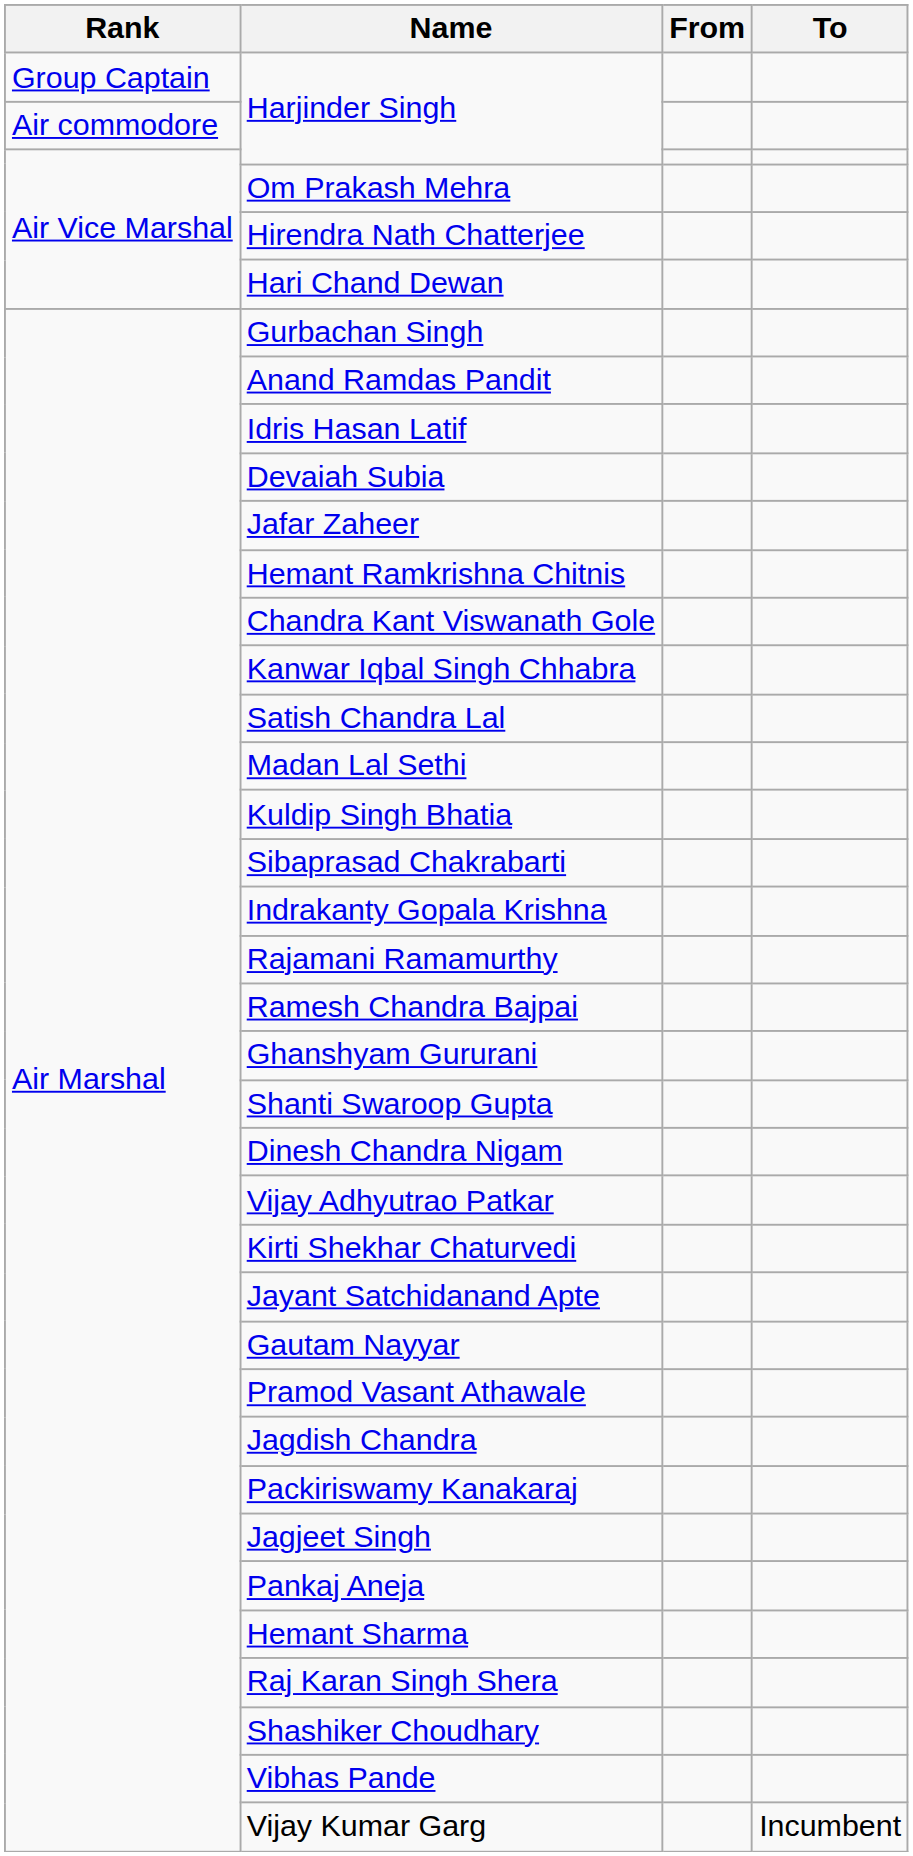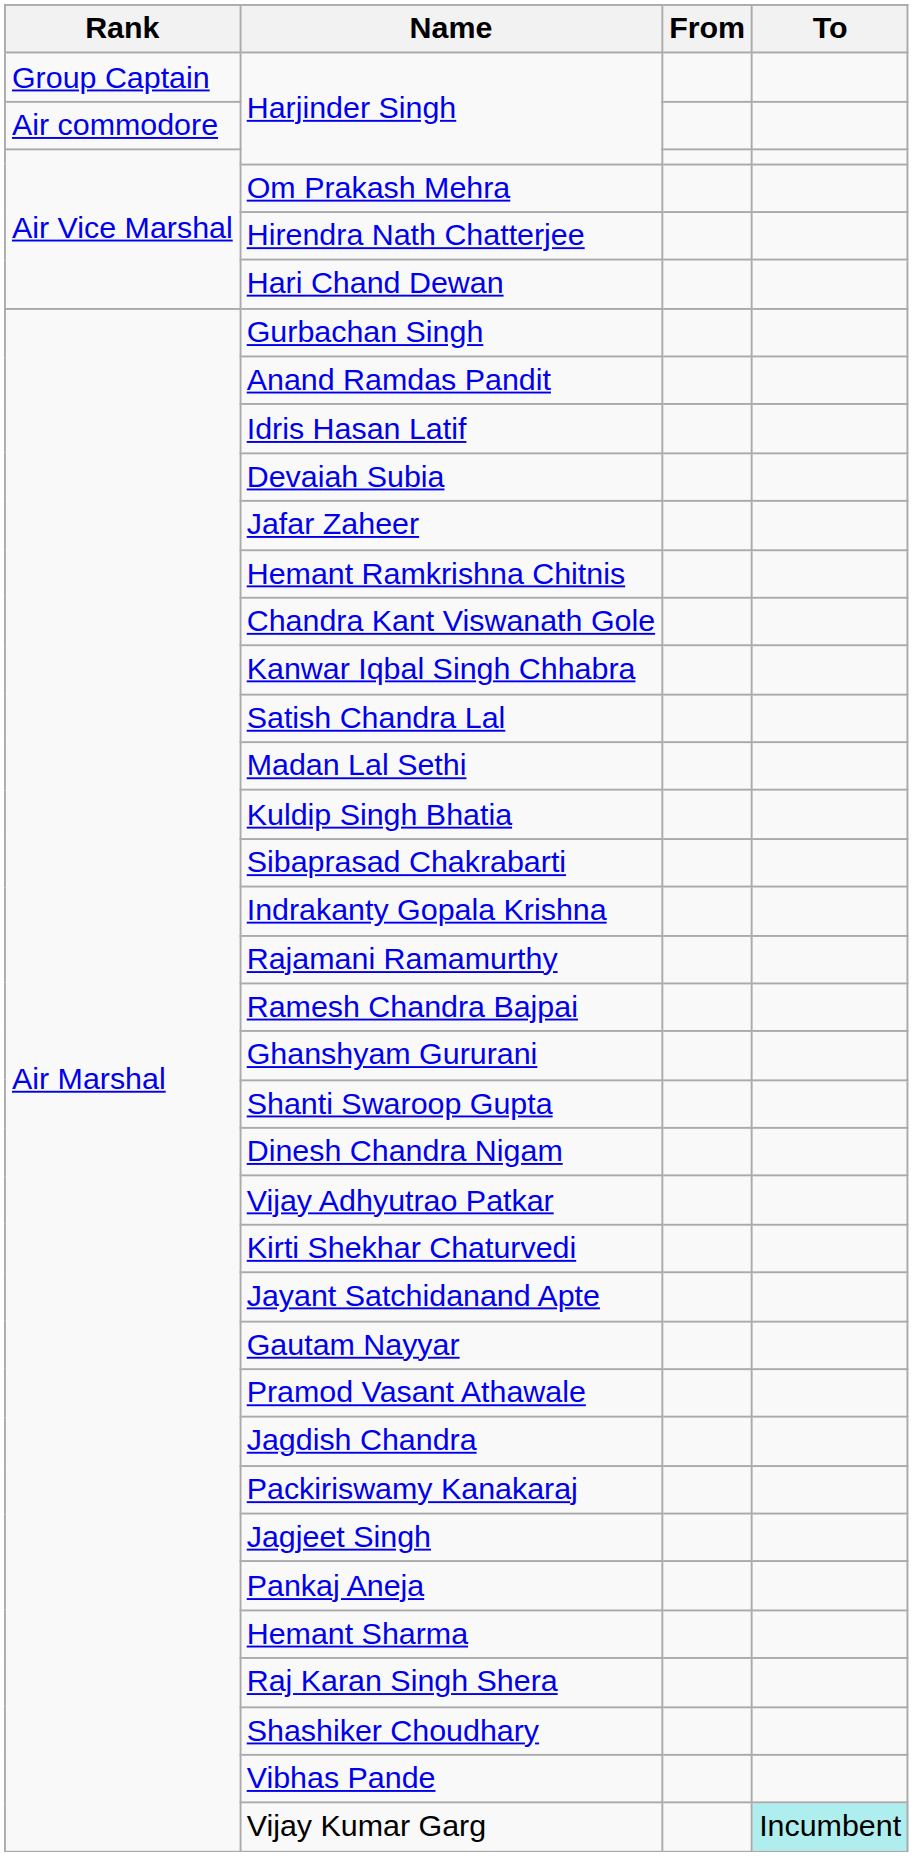(830, 1826) no background -> (830, 1826) paleturquoise background
